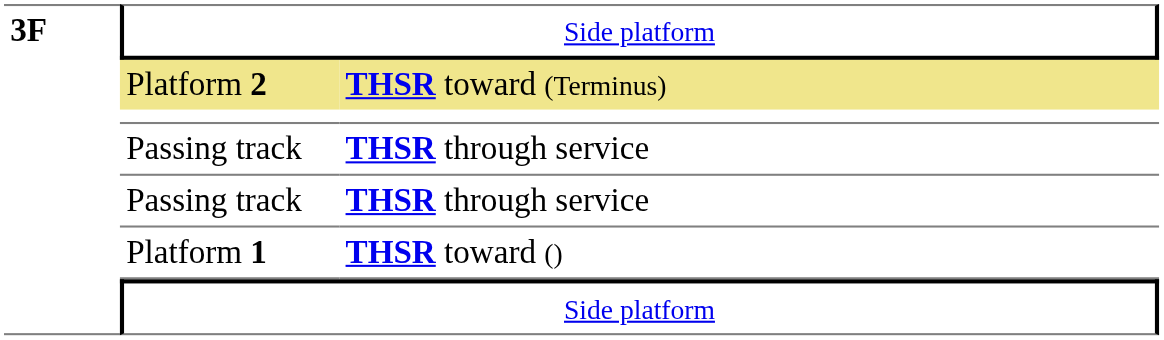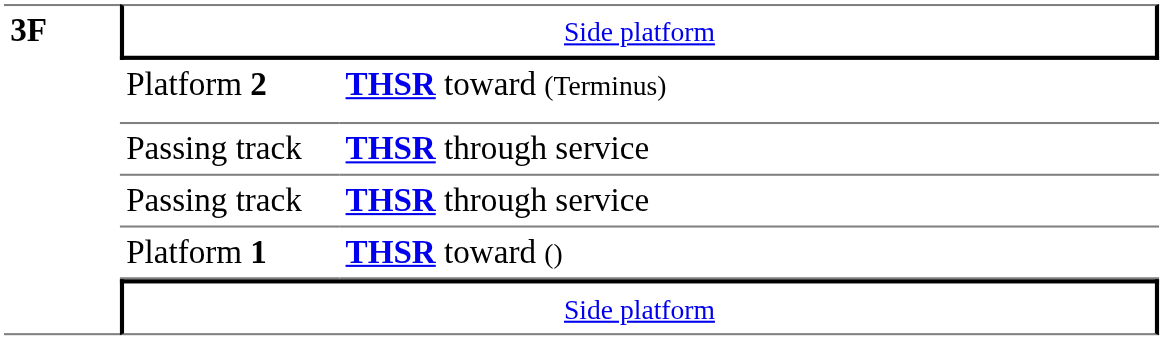(197, 84) khaki background -> (197, 84) no background
(506, 84) khaki background -> (506, 84) no background
